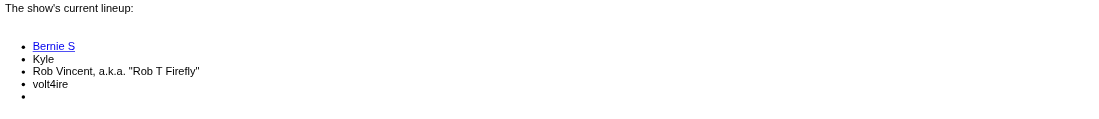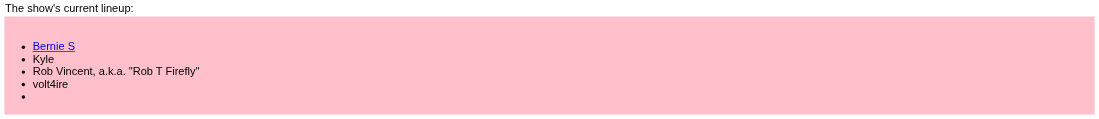(549, 72) no background -> (549, 72) pink background
